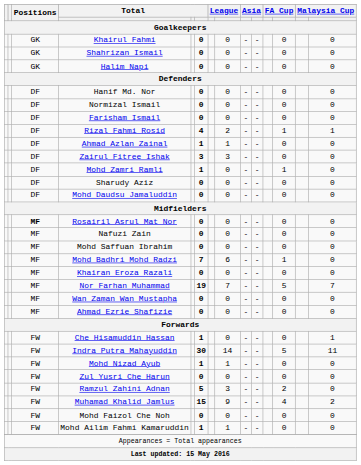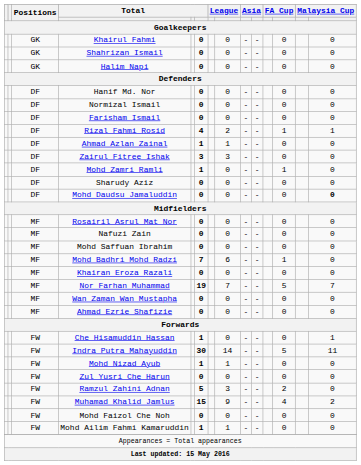(332, 195) normal -> (332, 195) bold
(35, 221) bold -> (35, 221) normal
